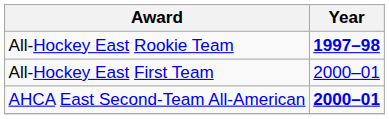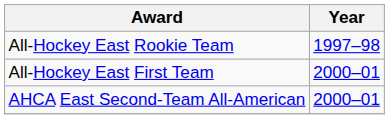(347, 45) bold -> (347, 45) normal
(347, 99) bold -> (347, 99) normal
